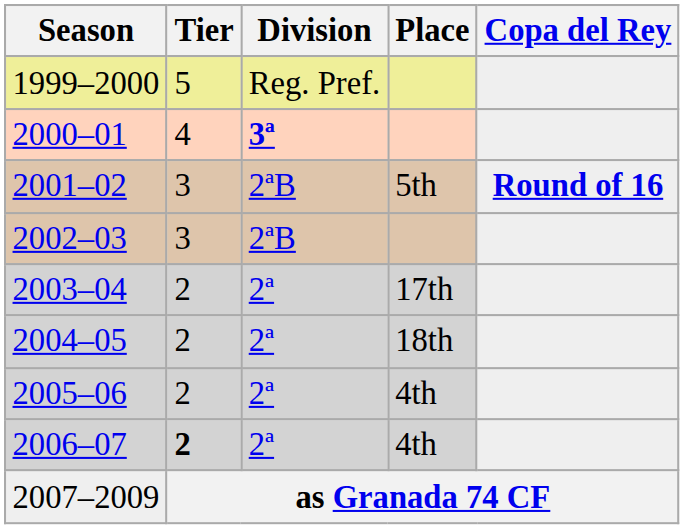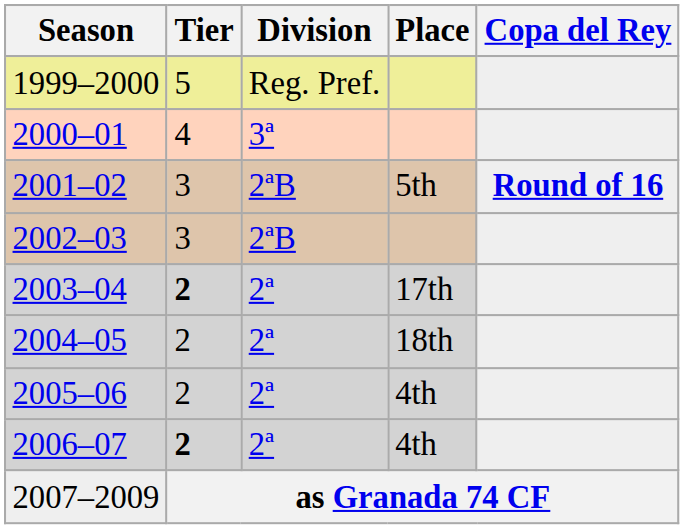(262, 133) bold -> (261, 133) normal
(183, 289) normal -> (183, 289) bold
